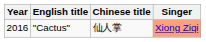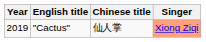(17, 28) 2016 -> (17, 28) 2019
